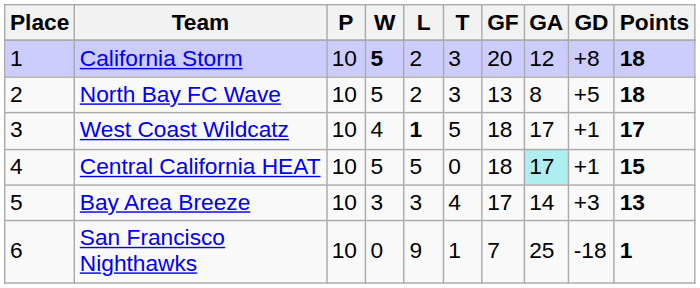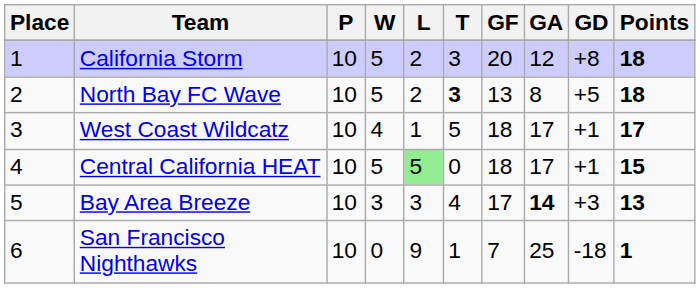(377, 58) bold -> (377, 58) normal
(455, 94) normal -> (455, 94) bold
(416, 130) bold -> (416, 130) normal
(416, 166) no background -> (416, 166) lightgreen background
(542, 166) paleturquoise background -> (542, 166) no background
(542, 202) normal -> (542, 202) bold
